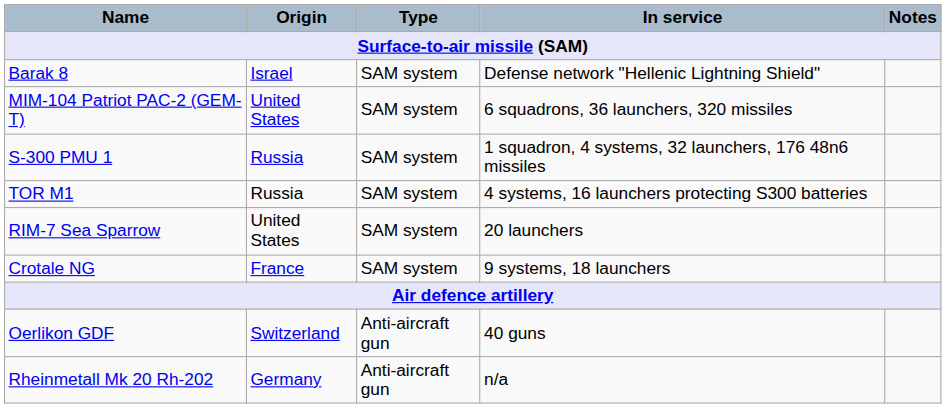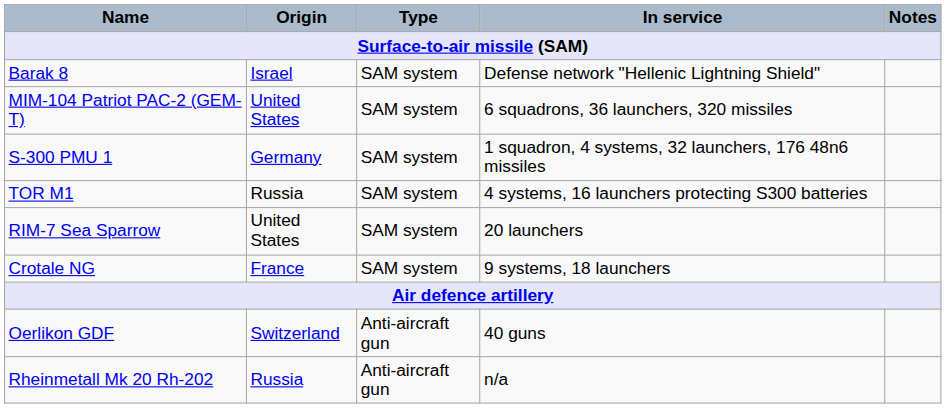(277, 156) Russia -> (286, 156) Germany
(286, 379) Germany -> (277, 379) Russia
